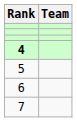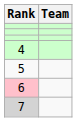(21, 50) bold -> (21, 50) normal
(21, 88) no background -> (21, 88) pink background
(21, 107) no background -> (21, 107) lightgrey background
